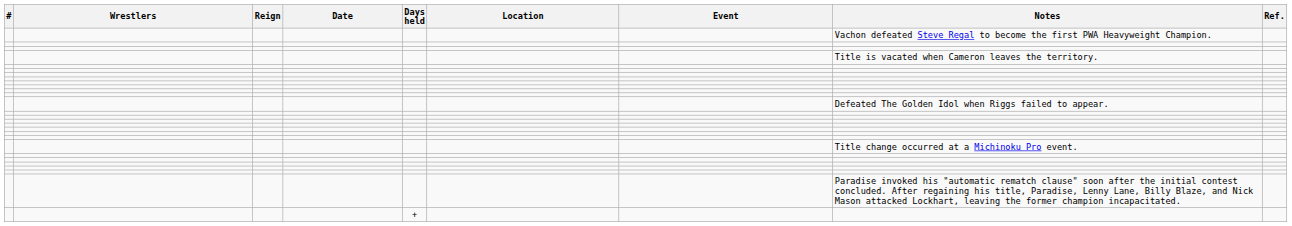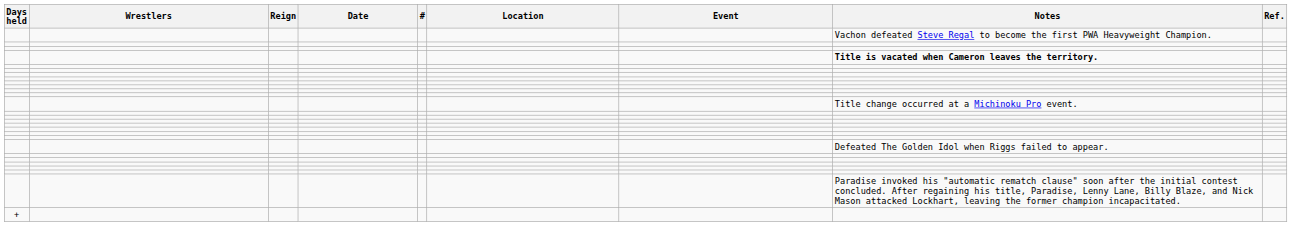columns swapped: (9, 16) <-> (415, 16)
(967, 57) normal -> (967, 57) bold
(972, 104) Defeated The Golden Idol when Riggs failed to appear. -> (956, 104) Title change occurred at a Michinoku Pro event.
(956, 147) Title change occurred at a Michinoku Pro event. -> (972, 147) Defeated The Golden Idol when Riggs failed to appear.
